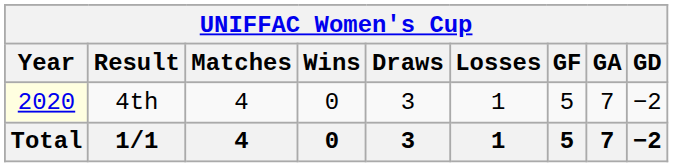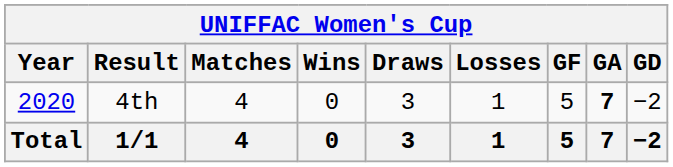(46, 102) lightyellow background -> (46, 102) no background
(607, 102) normal -> (607, 102) bold
